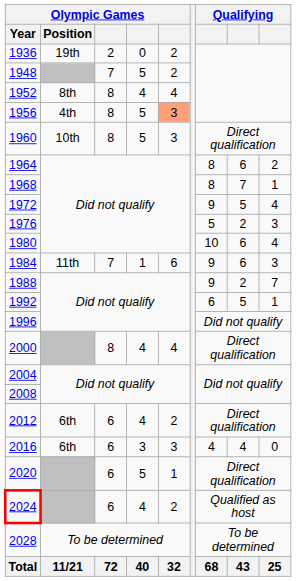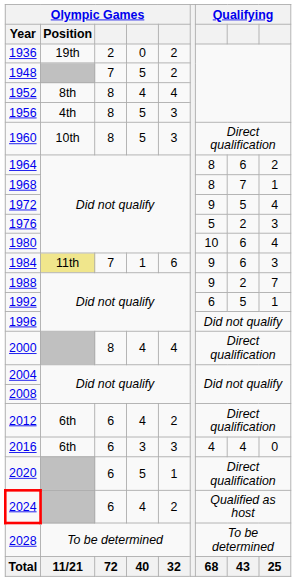(174, 112) lightsalmon background -> (174, 112) no background
(68, 263) no background -> (68, 263) khaki background
